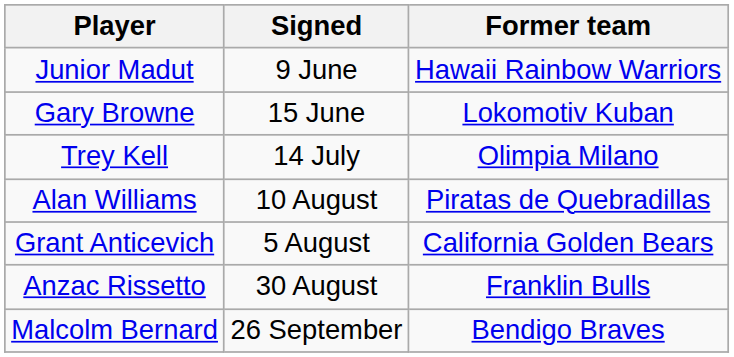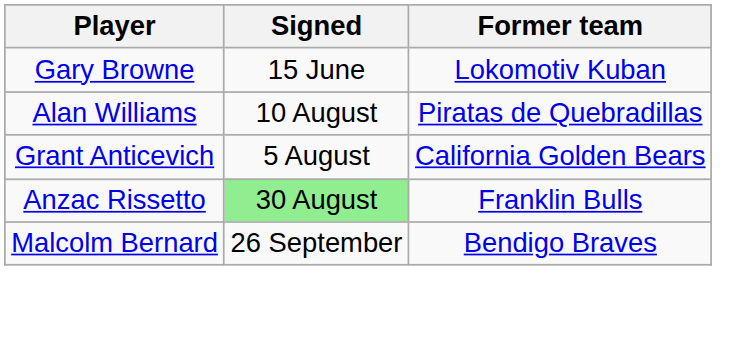- row: (115, 69)
- row: (115, 156)
(317, 286) no background -> (317, 199) lightgreen background
